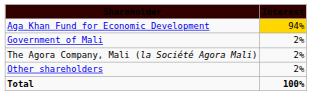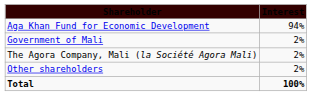(296, 26) gold background -> (296, 26) no background
